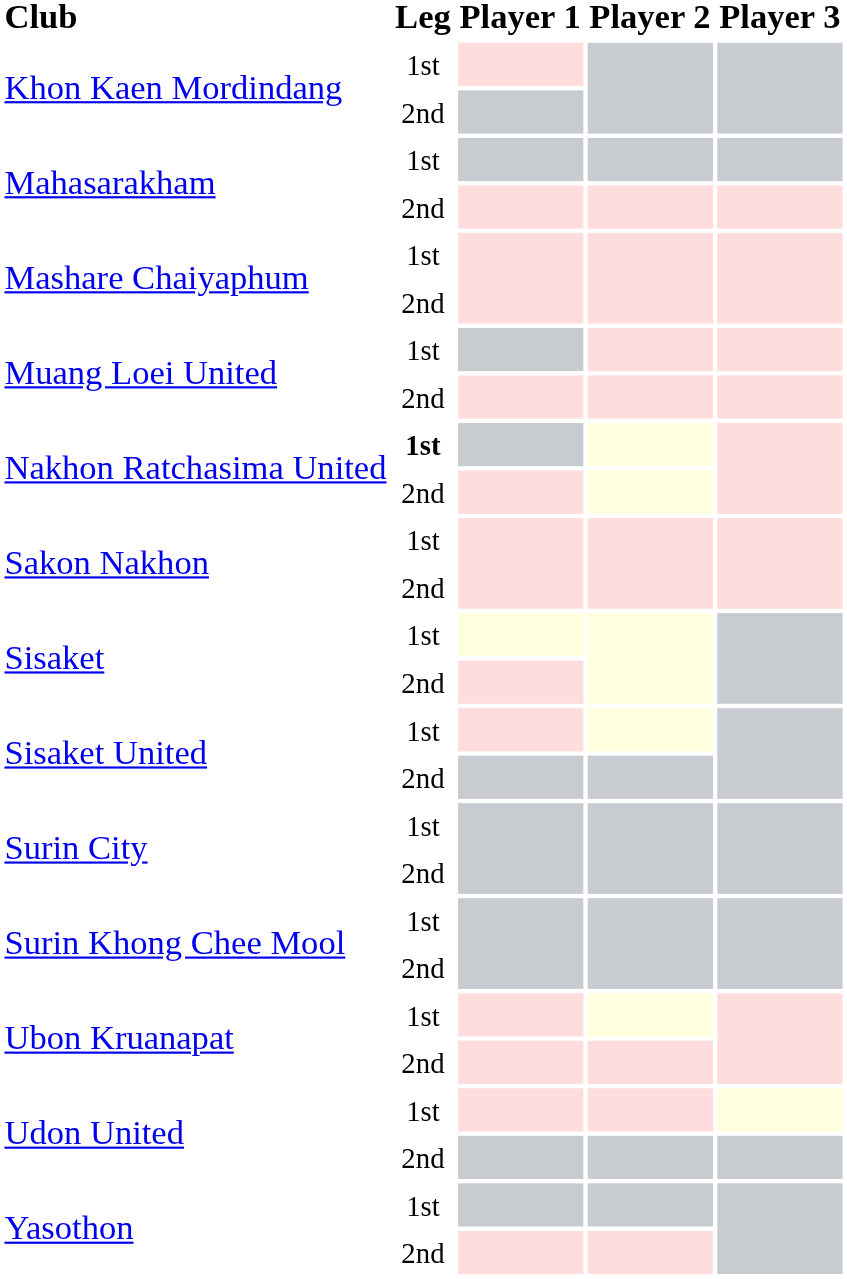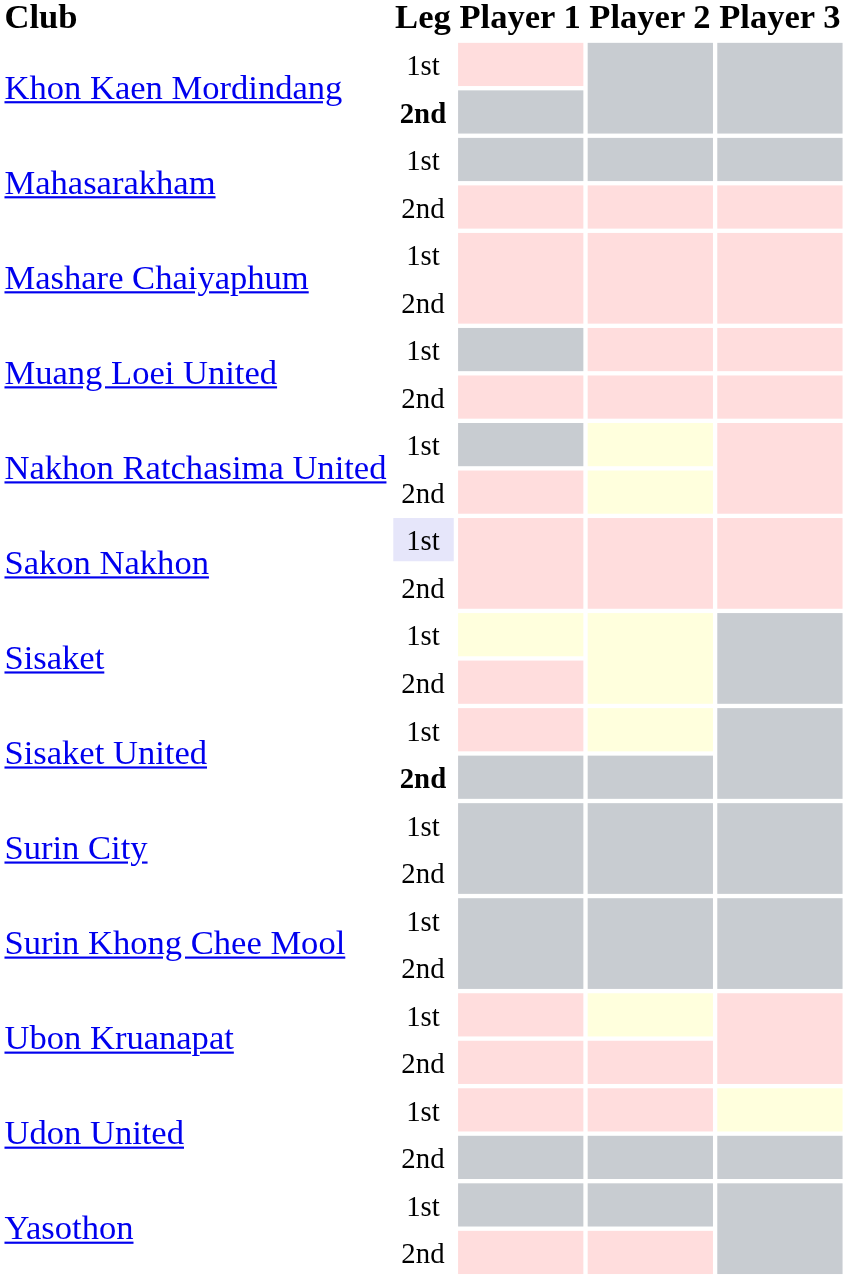(423, 113) normal -> (423, 111) bold
(423, 444) bold -> (423, 446) normal
(423, 541) no background -> (423, 541) lavender background
(423, 778) normal -> (423, 776) bold
